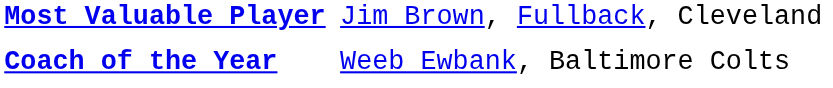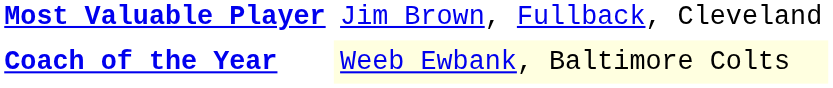(565, 62) no background -> (565, 62) lightyellow background
